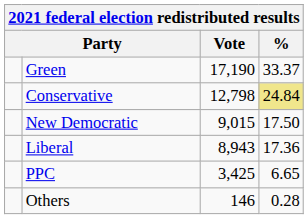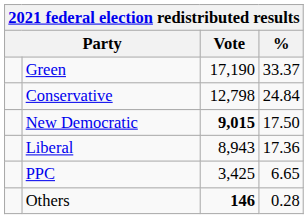(281, 95) khaki background -> (281, 95) no background
(237, 122) normal -> (237, 122) bold
(243, 200) normal -> (243, 200) bold
